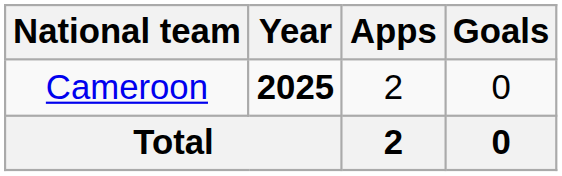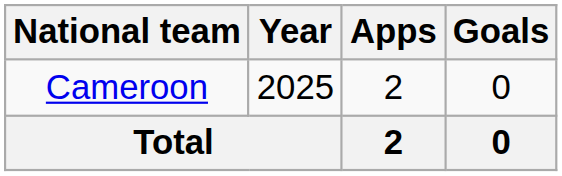(295, 87) bold -> (295, 87) normal
